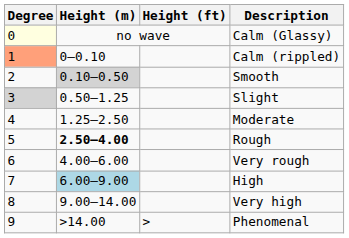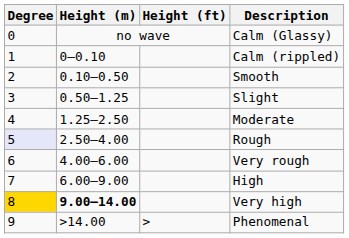(11, 36) lightyellow background -> (11, 36) no background
(11, 56) lightsalmon background -> (11, 56) no background
(94, 77) lightgrey background -> (94, 77) no background
(11, 98) lightgrey background -> (11, 98) no background
(11, 139) no background -> (11, 139) lavender background
(94, 139) bold -> (94, 139) normal
(94, 181) lightblue background -> (94, 181) no background
(11, 202) no background -> (11, 202) gold background
(98, 202) normal -> (98, 202) bold
